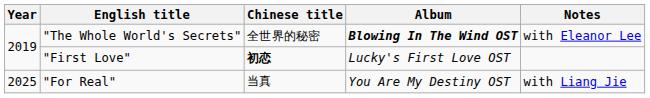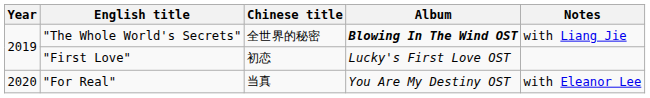(582, 36) with Eleanor Lee -> (575, 36) with Liang Jie
(259, 58) bold -> (259, 58) normal
(22, 81) 2025 -> (22, 81) 2020
(575, 81) with Liang Jie -> (582, 81) with Eleanor Lee
